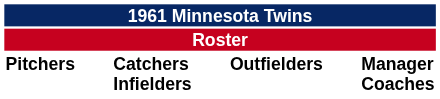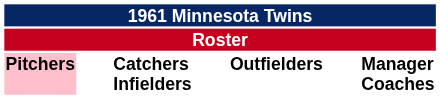(40, 64) no background -> (40, 64) pink background
